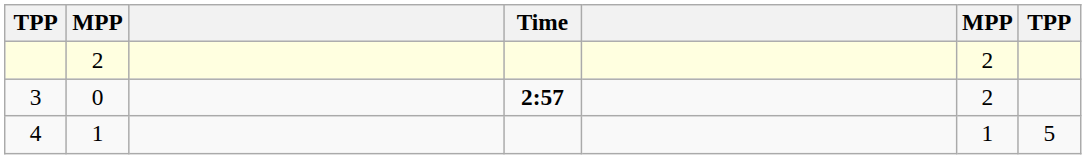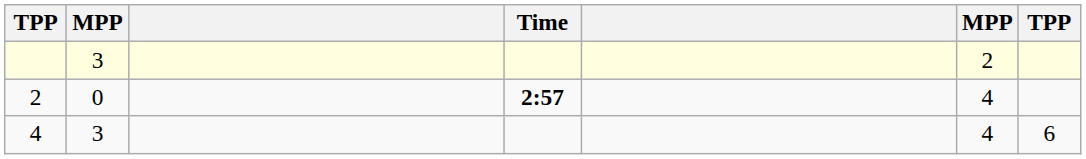(98, 60) 2 -> (98, 60) 3
(36, 97) 3 -> (36, 97) 2
(987, 97) 2 -> (987, 97) 4
(98, 134) 1 -> (98, 134) 3
(987, 134) 1 -> (987, 134) 4
(1049, 134) 5 -> (1049, 134) 6
